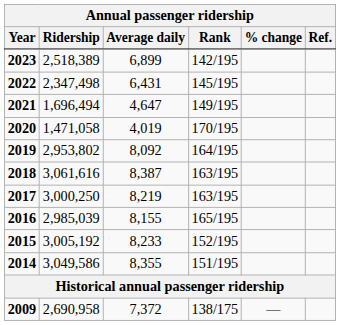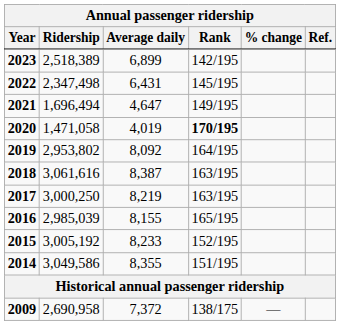(215, 128) normal -> (215, 128) bold
